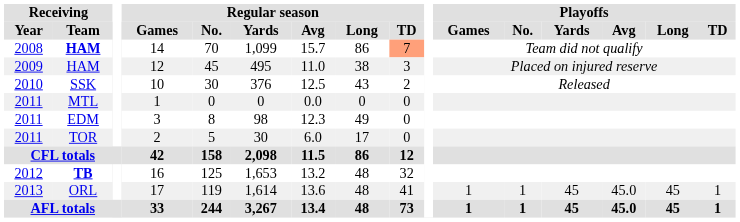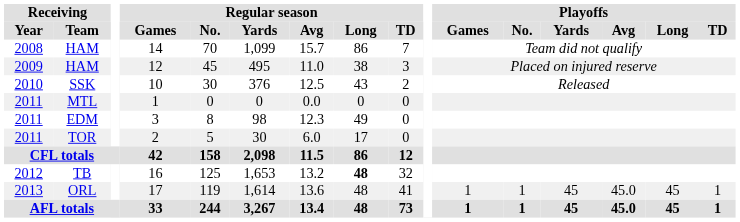(83, 48) bold -> (82, 48) normal
(407, 48) lightsalmon background -> (406, 48) no background
(83, 173) bold -> (82, 173) normal
(362, 173) normal -> (361, 173) bold
